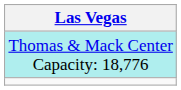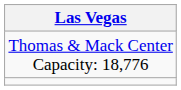(91, 54) paleturquoise background -> (91, 54) no background
